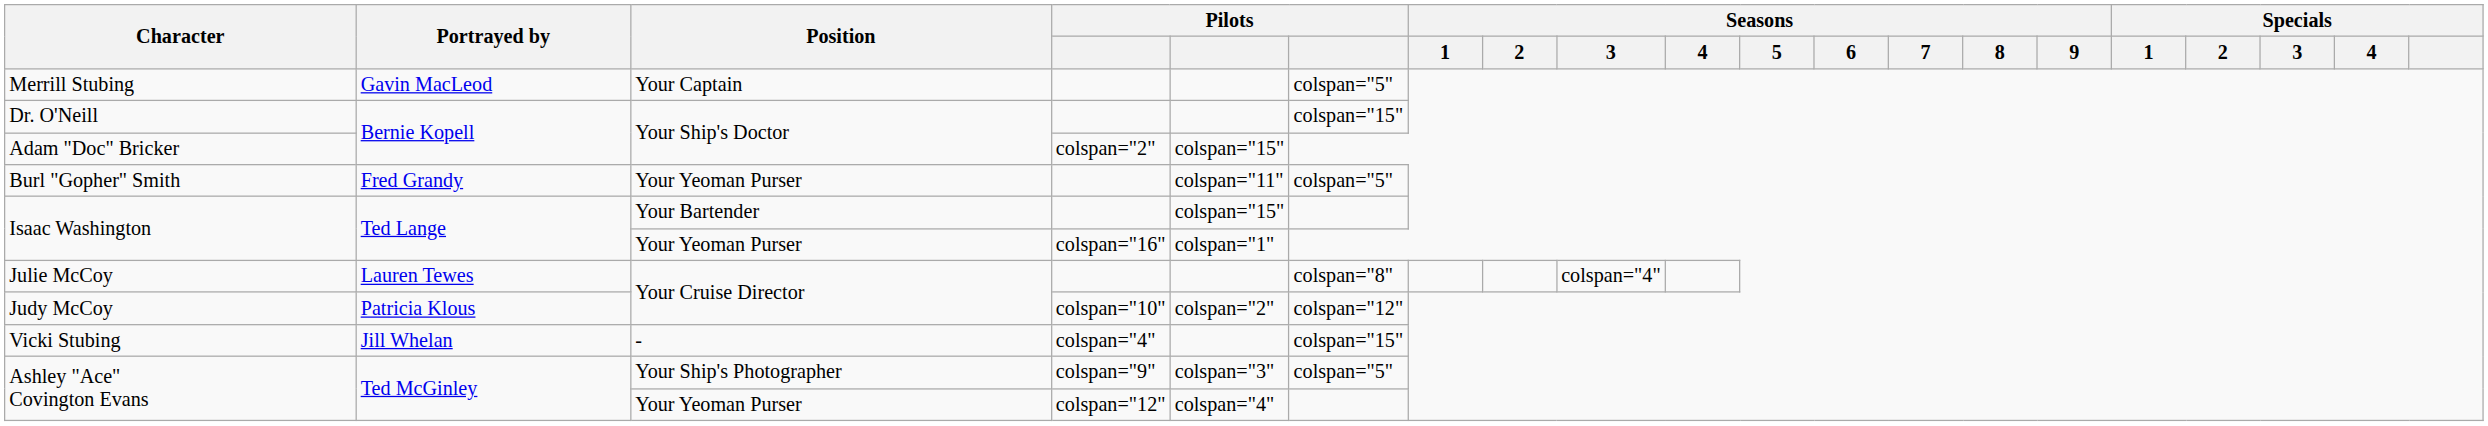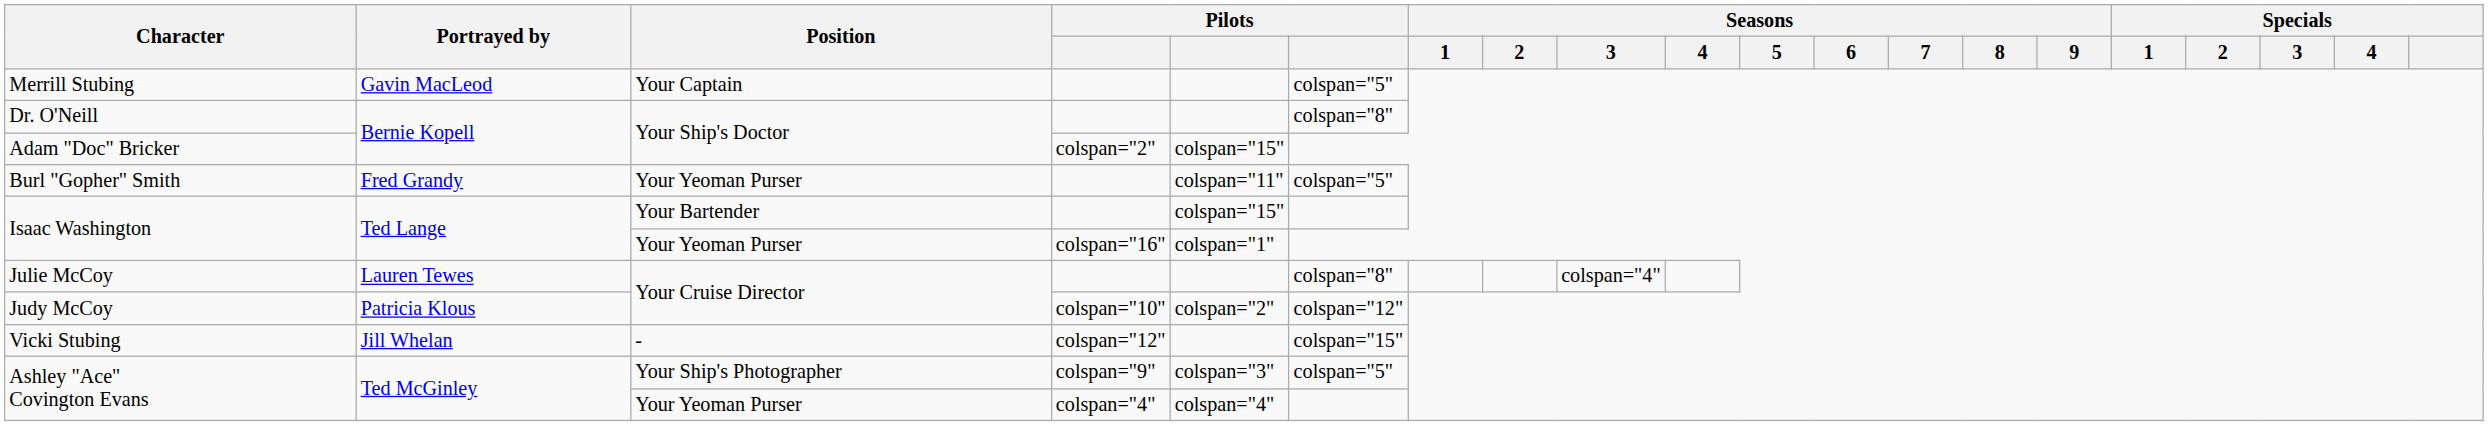(1348, 116) colspan="15" -> (1343, 116) colspan="8"
(1106, 340) colspan="4" -> (1111, 340) colspan="12"
(1111, 404) colspan="12" -> (1106, 404) colspan="4"
